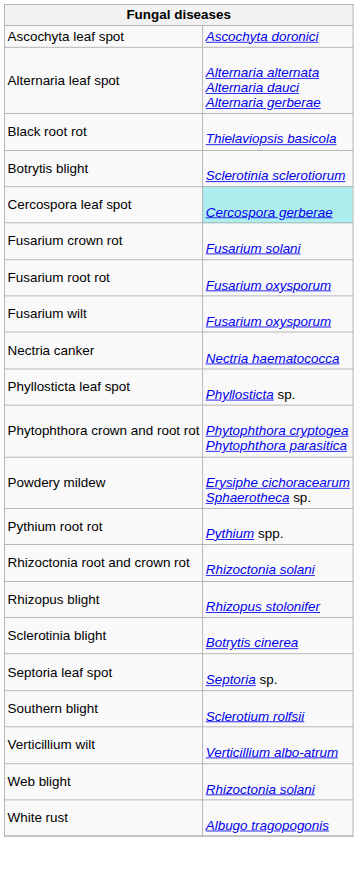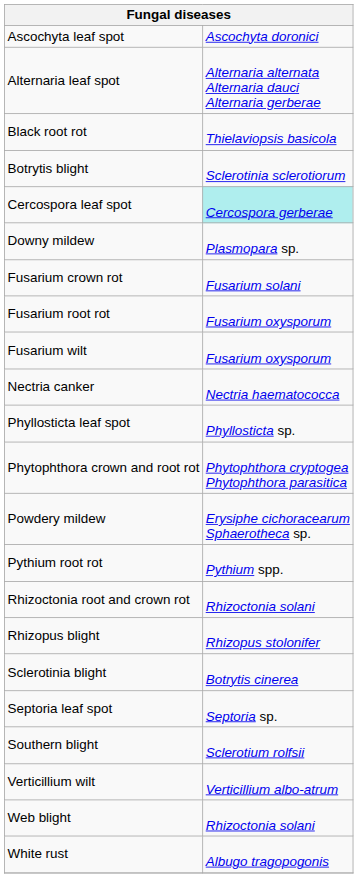+ row: (51, 241)
